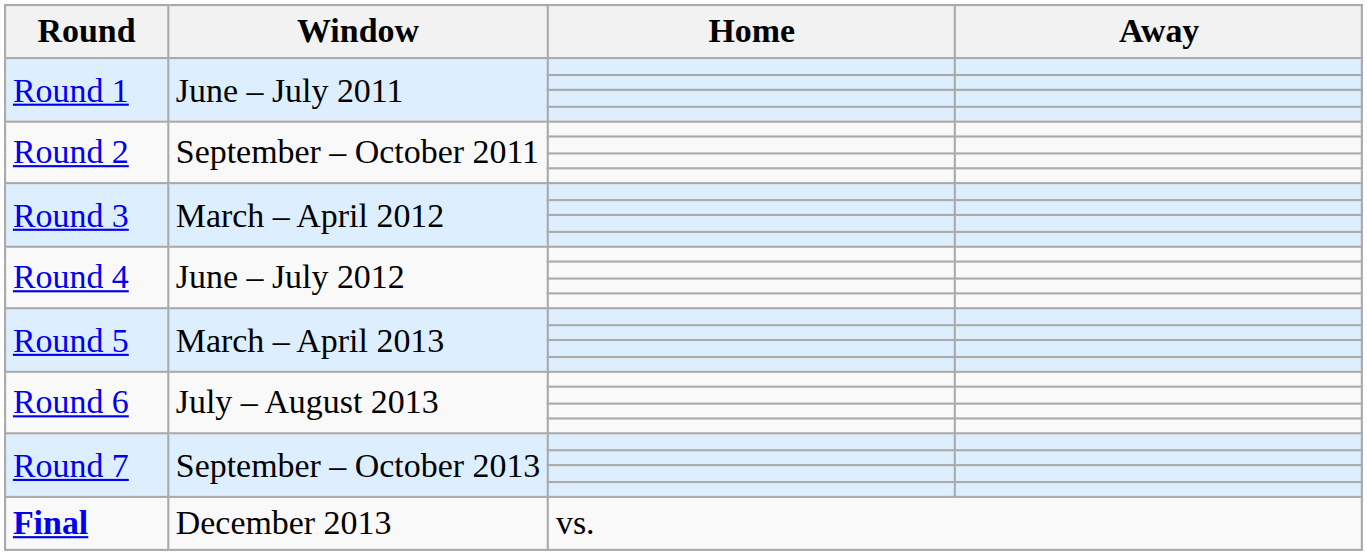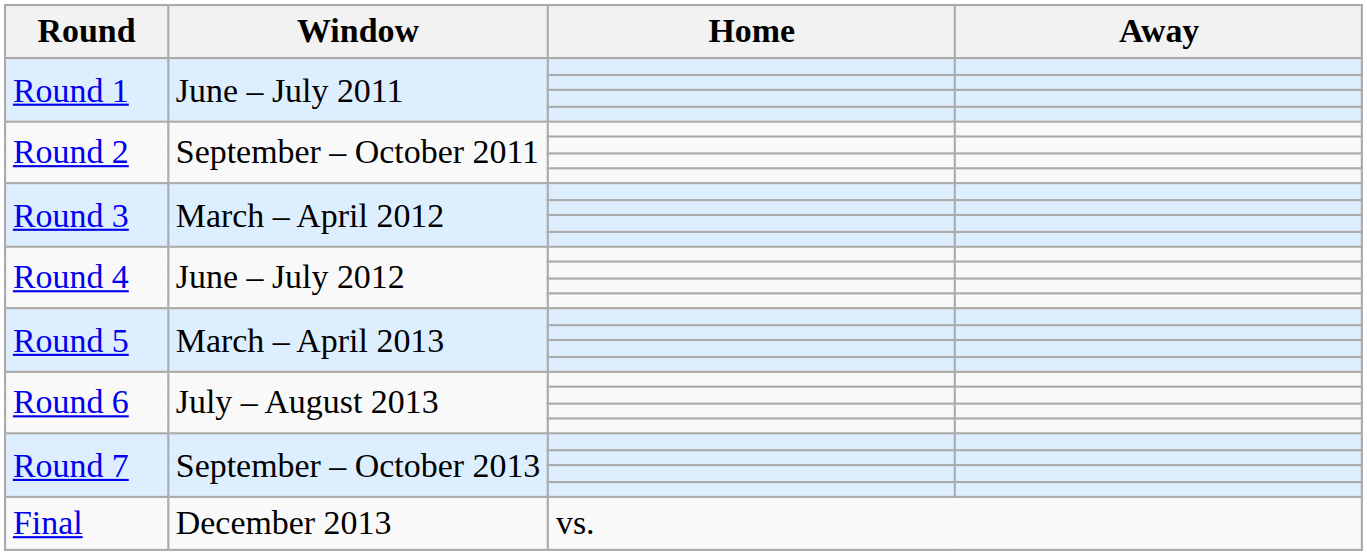(51, 522) bold -> (48, 522) normal
